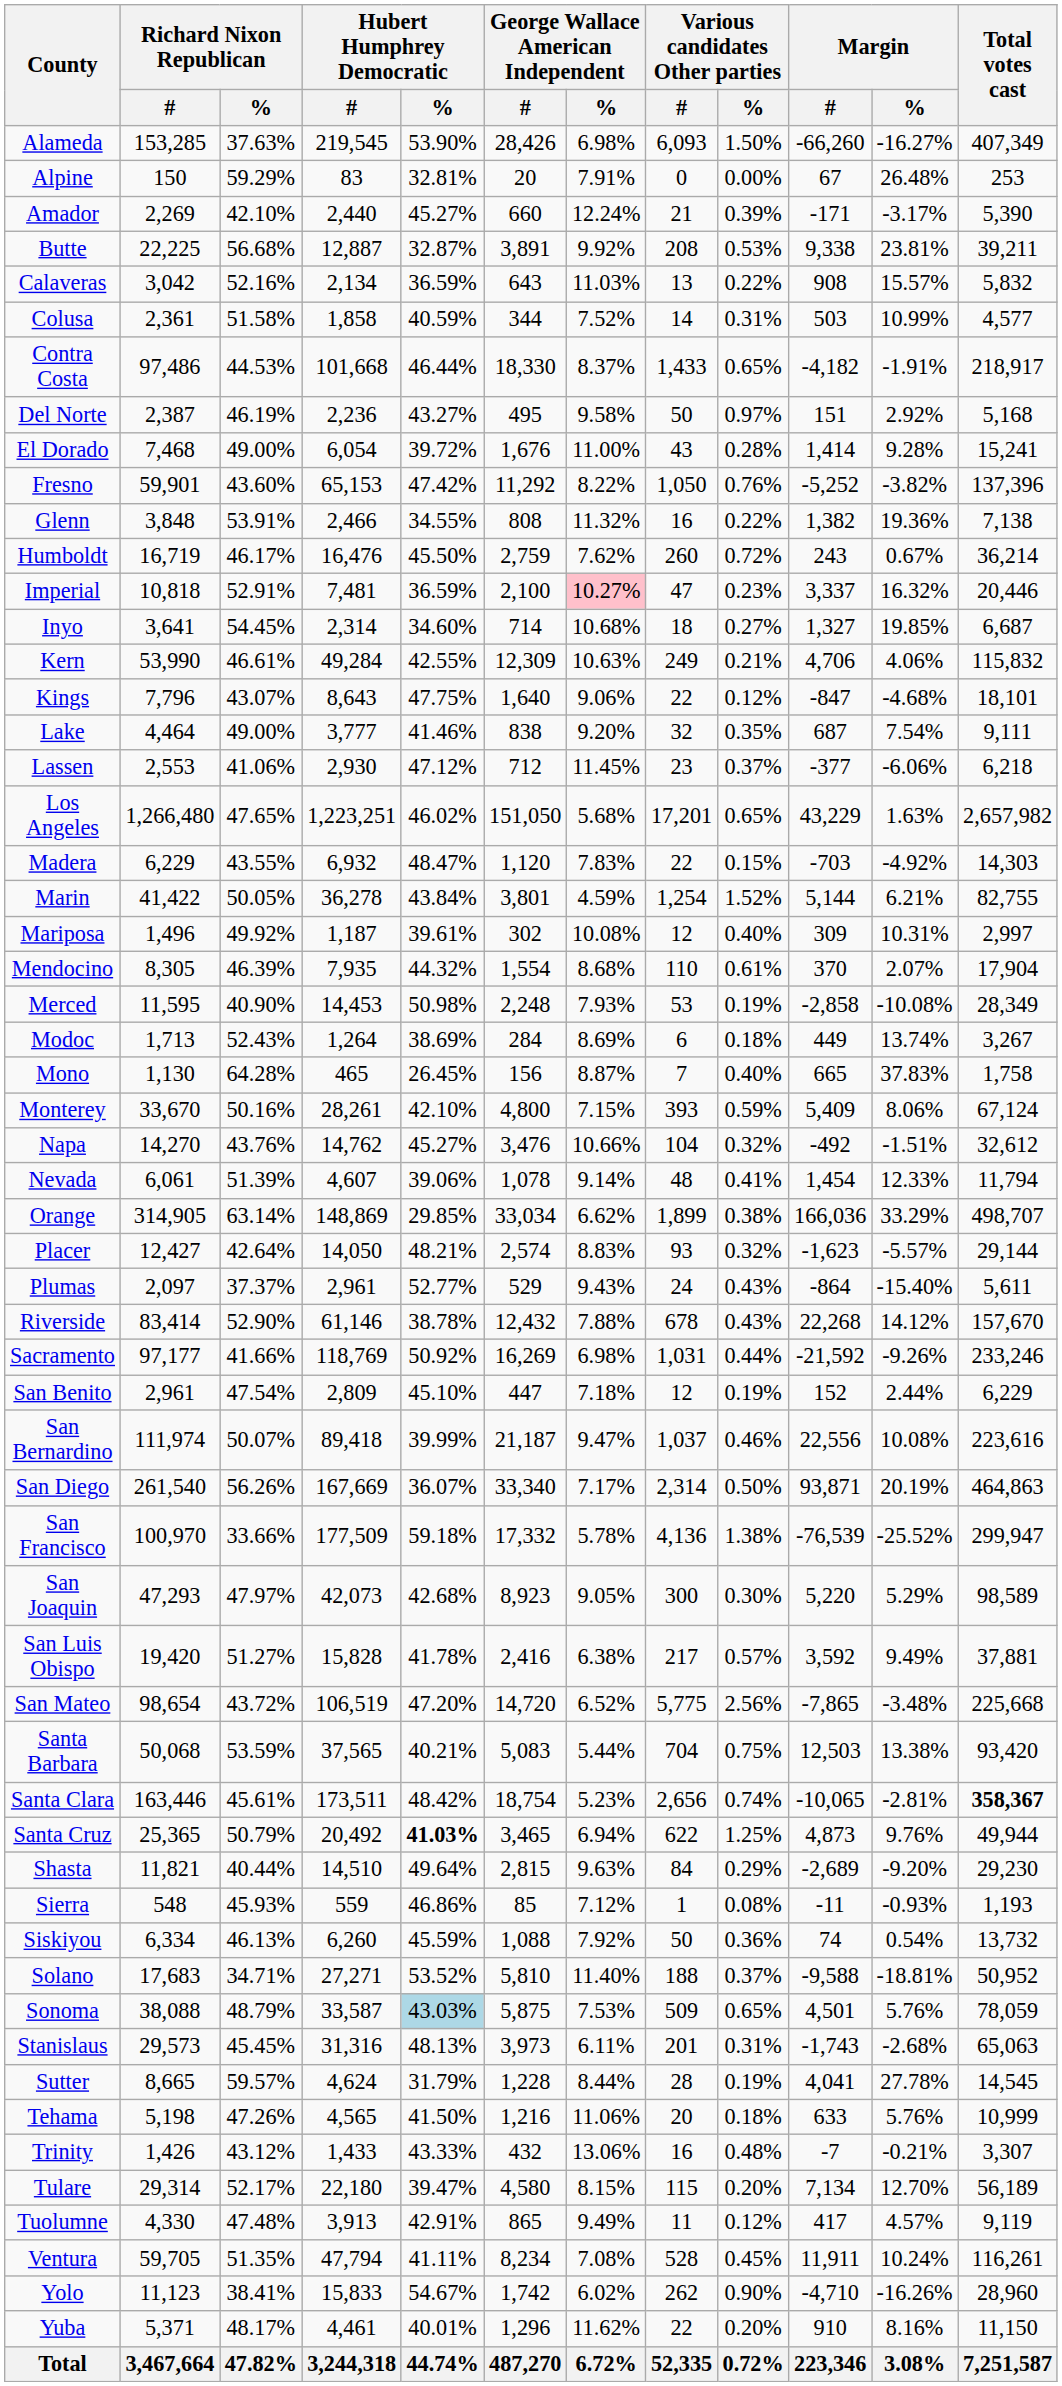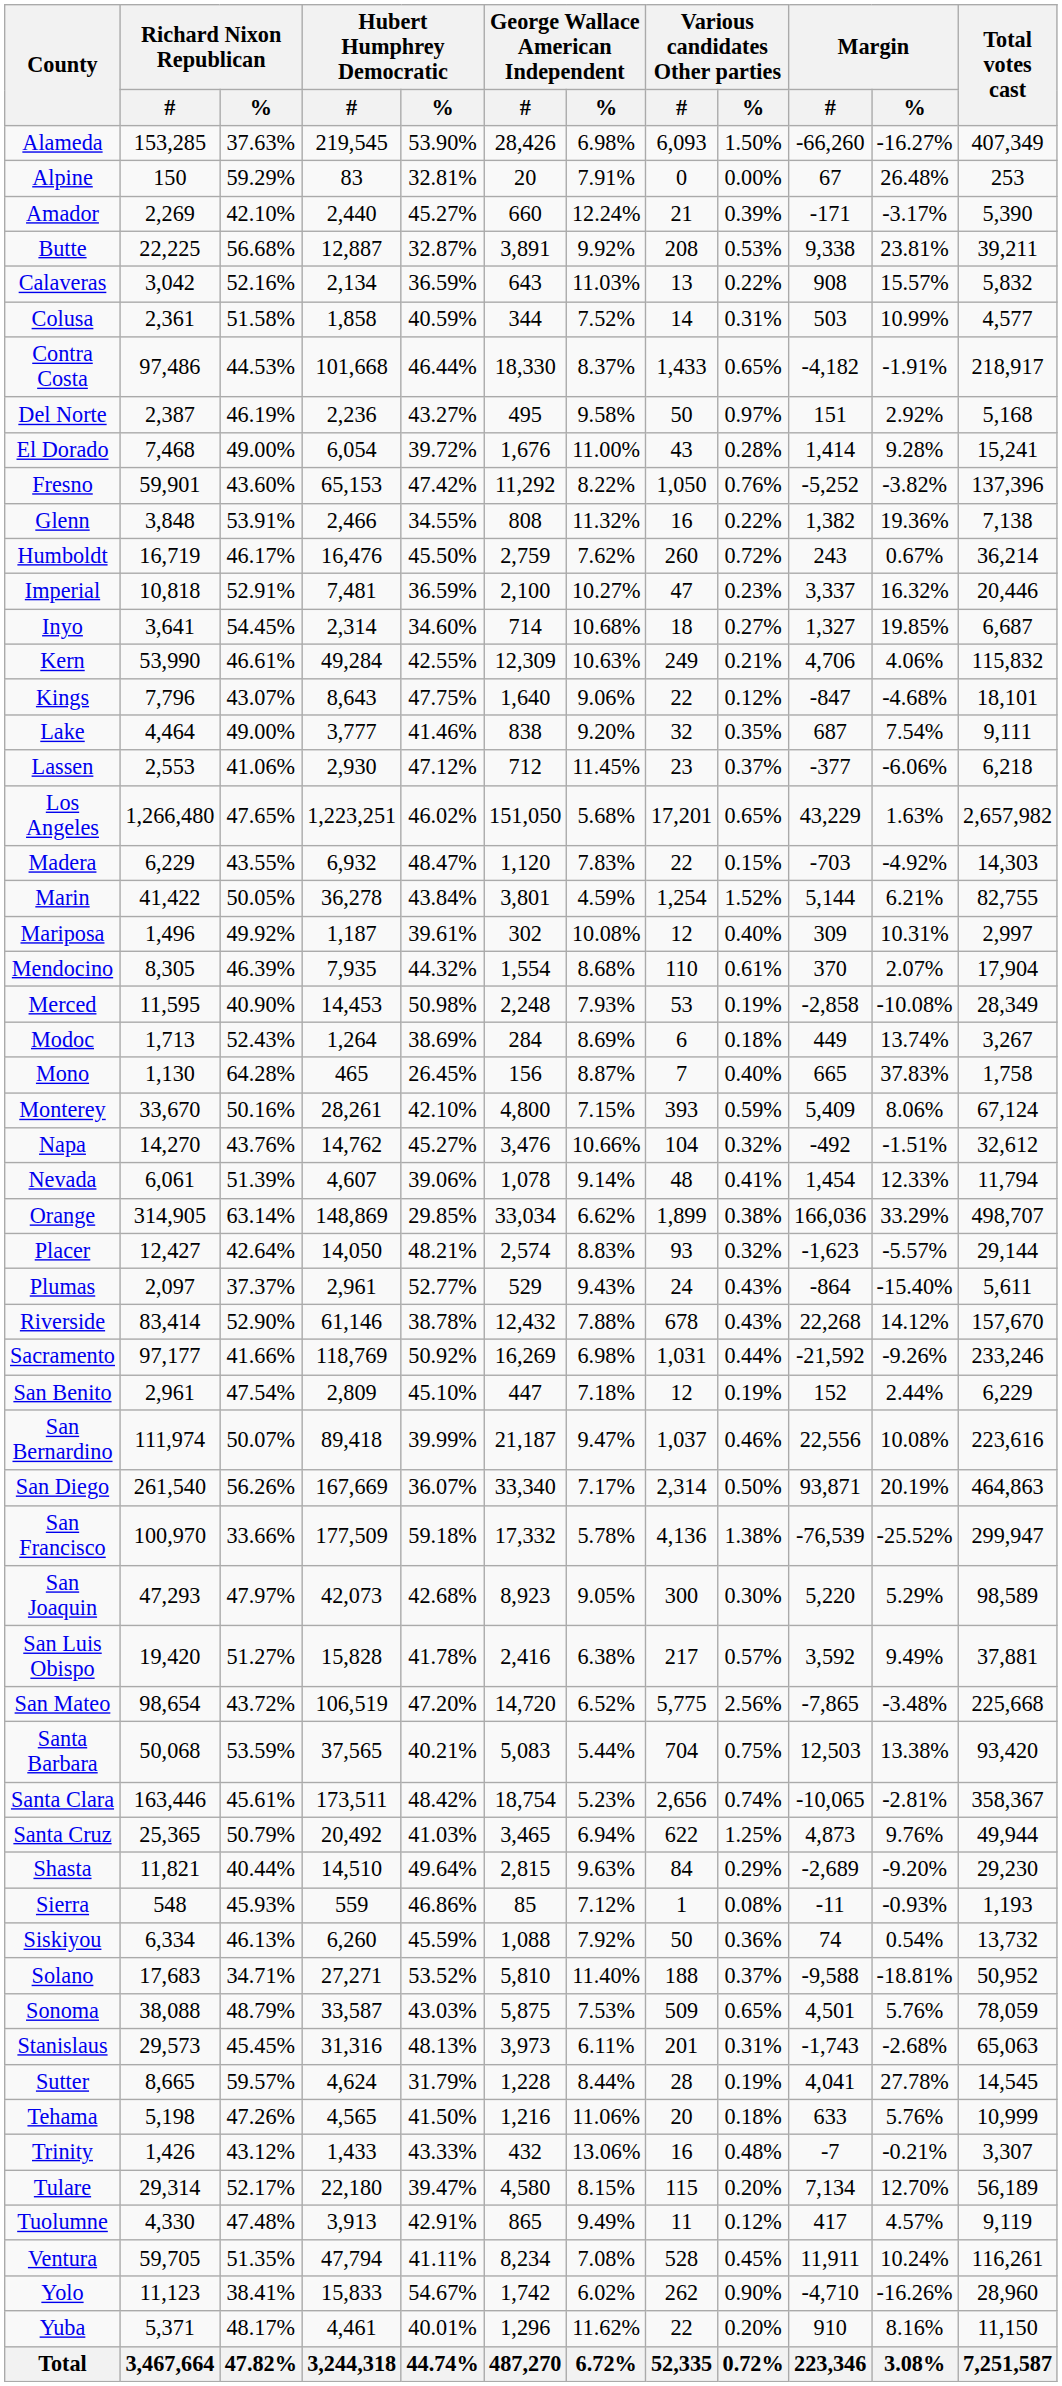(606, 590) pink background -> (606, 590) no background
(1008, 1799) bold -> (1008, 1799) normal
(443, 1834) bold -> (443, 1834) normal
(443, 2010) lightblue background -> (443, 2010) no background
